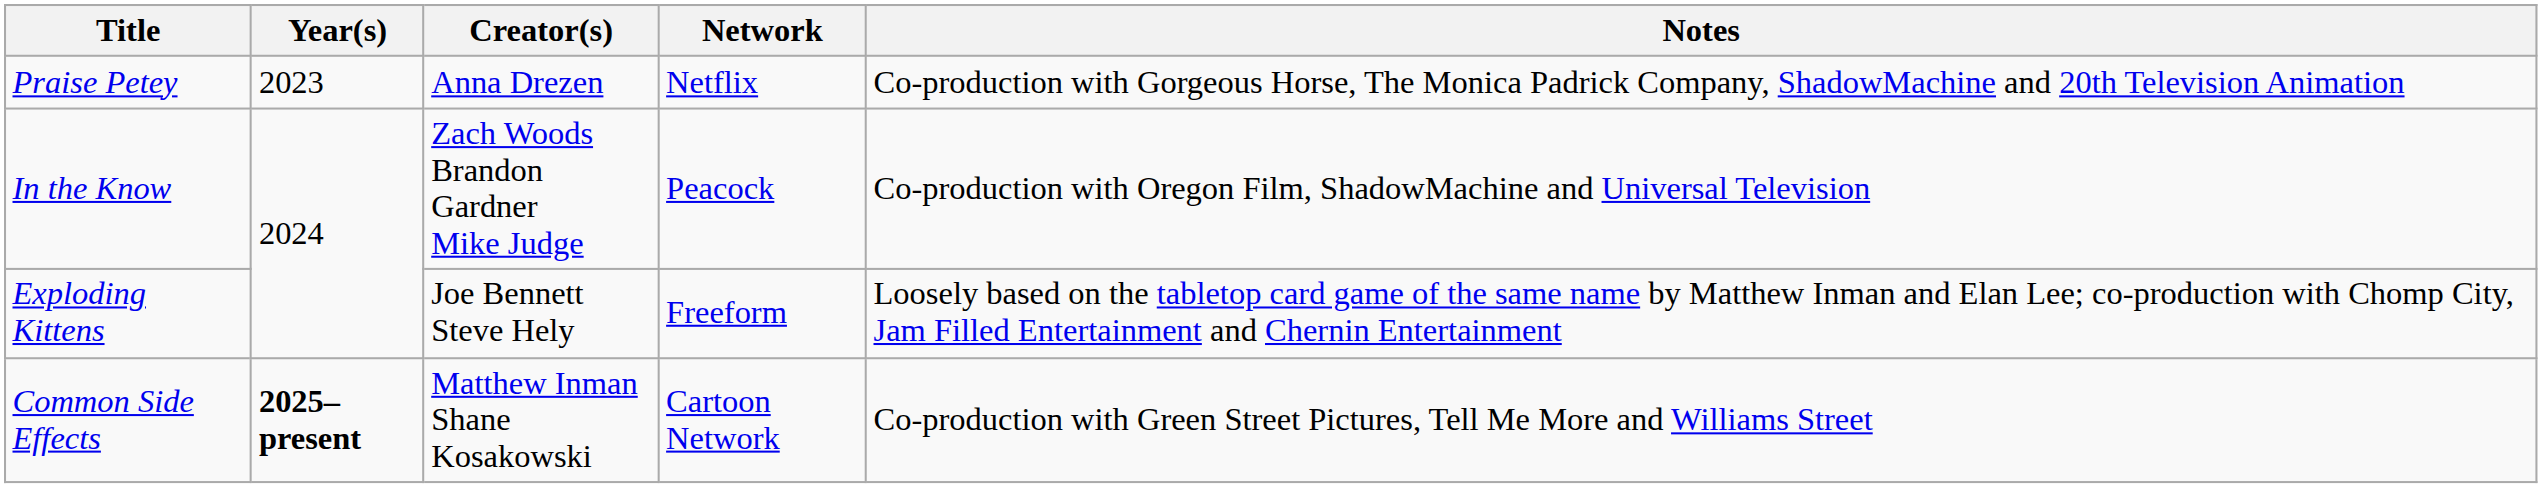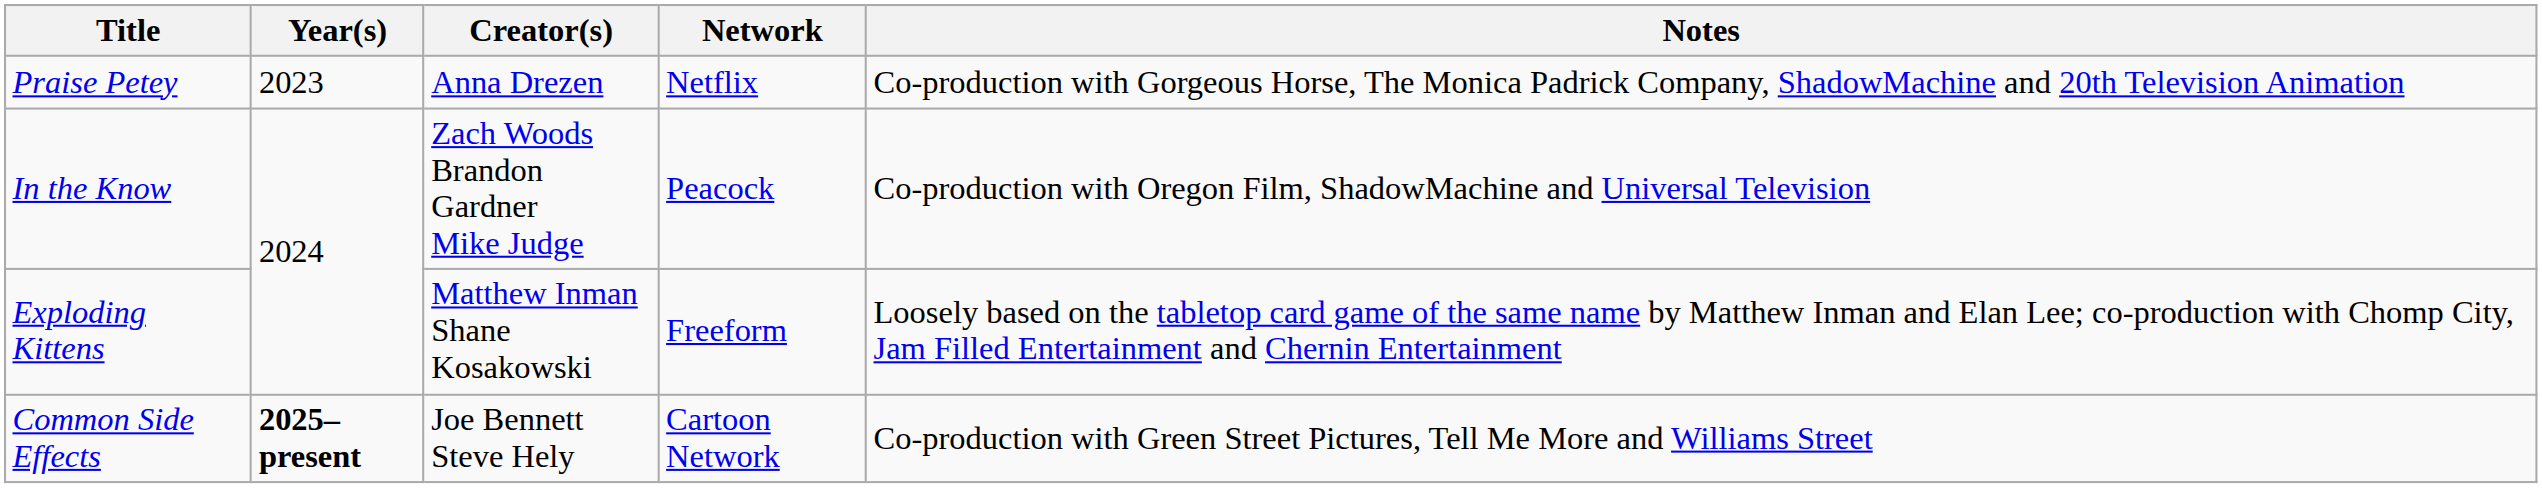(507, 312) Joe Bennett Steve Hely -> (534, 330) Matthew Inman Shane Kosakowski
(534, 419) Matthew Inman Shane Kosakowski -> (507, 437) Joe Bennett Steve Hely
